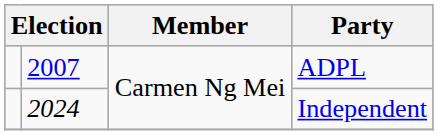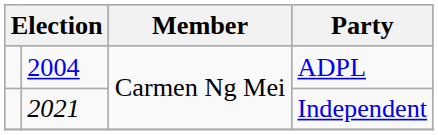(53, 66) 2007 -> (53, 66) 2004
(53, 108) 2024 -> (53, 108) 2021
